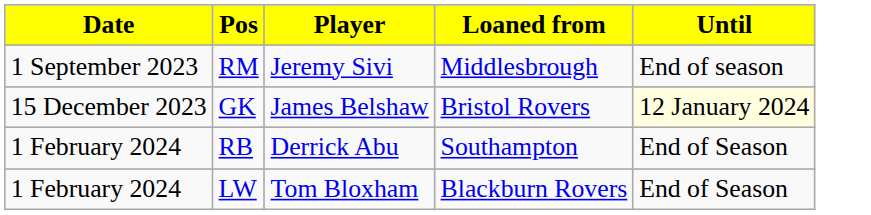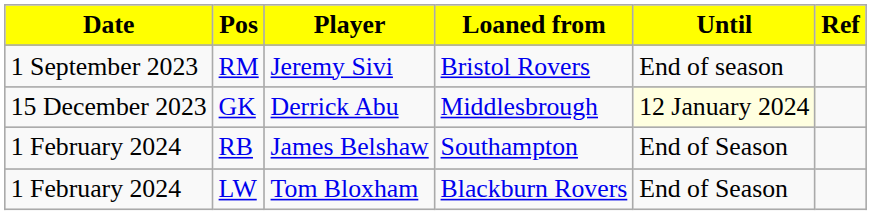+ column: (841, 24)
(519, 65) Middlesbrough -> (515, 65) Bristol Rovers
(350, 106) James Belshaw -> (335, 106) Derrick Abu
(515, 106) Bristol Rovers -> (519, 106) Middlesbrough
(335, 147) Derrick Abu -> (350, 147) James Belshaw
